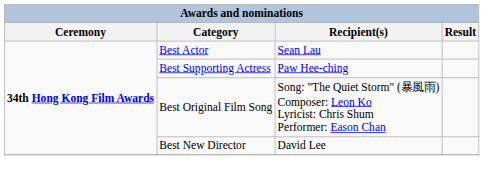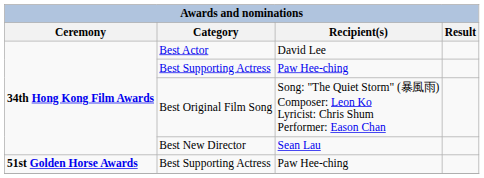(299, 50) Sean Lau -> (302, 50) David Lee
(302, 146) David Lee -> (299, 146) Sean Lau
+ row: (72, 164)
